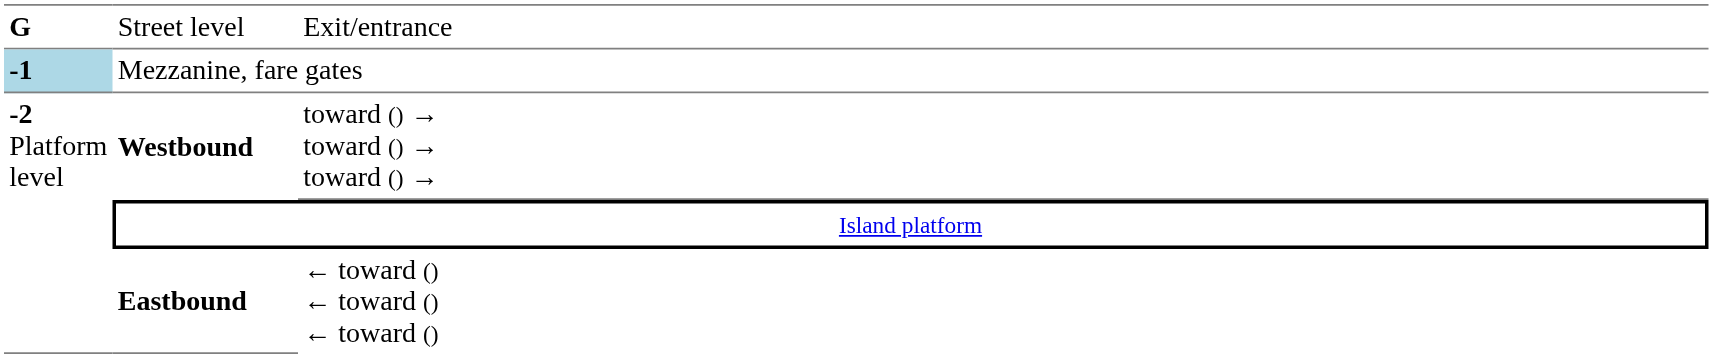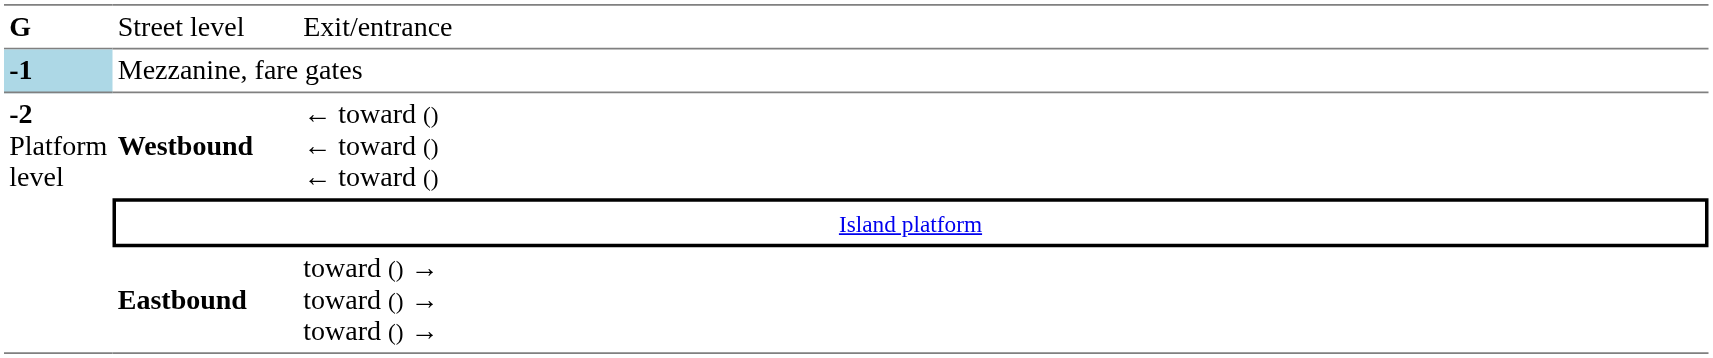(371, 145) toward () → toward () → toward () → -> (371, 145) ← toward () ← toward () ← toward ()
(371, 301) ← toward () ← toward () ← toward () -> (371, 299) toward () → toward () → toward () →
